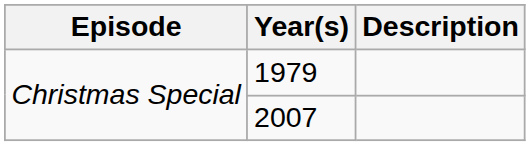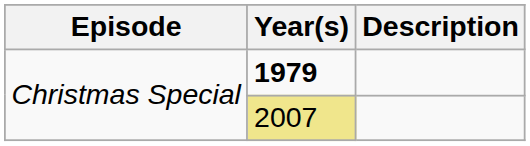(286, 72) normal -> (286, 72) bold
(286, 117) no background -> (286, 117) khaki background
